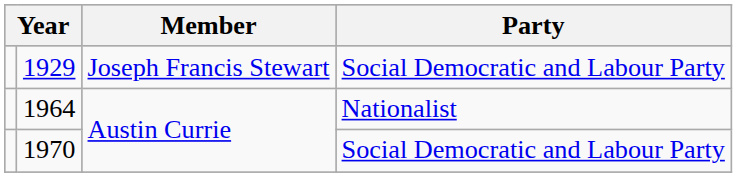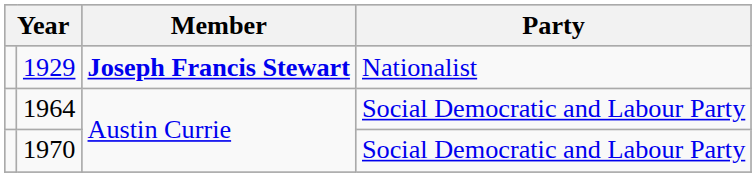(209, 66) normal -> (219, 66) bold
(533, 66) Social Democratic and Labour Party -> (420, 66) Nationalist
(399, 108) Nationalist -> (554, 108) Social Democratic and Labour Party
